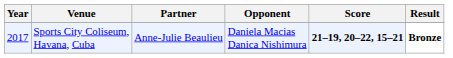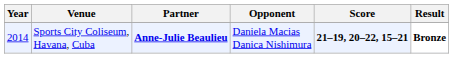(18, 37) 2017 -> (18, 37) 2014
(178, 37) normal -> (181, 37) bold
